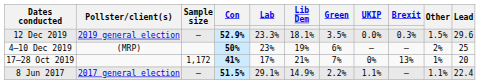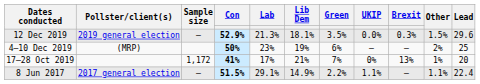(267, 35) 23.3% -> (267, 35) 21.3%
